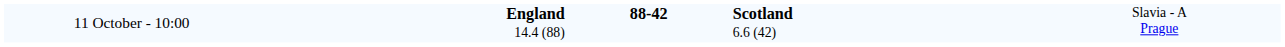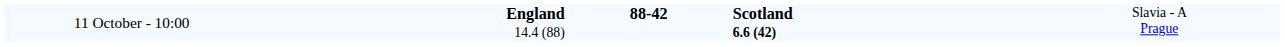(754, 33) normal -> (754, 33) bold
